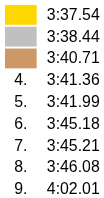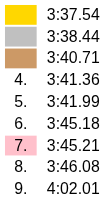(21, 145) no background -> (21, 145) pink background
